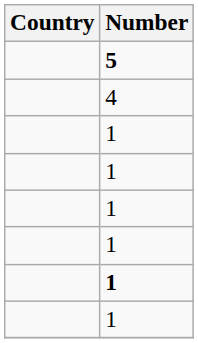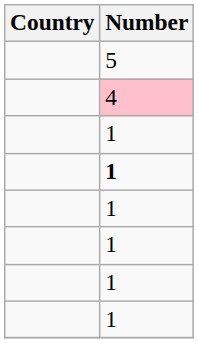(111, 60) bold -> (111, 60) normal
(111, 97) no background -> (111, 97) pink background
(111, 171) normal -> (111, 171) bold
(111, 282) bold -> (111, 282) normal
